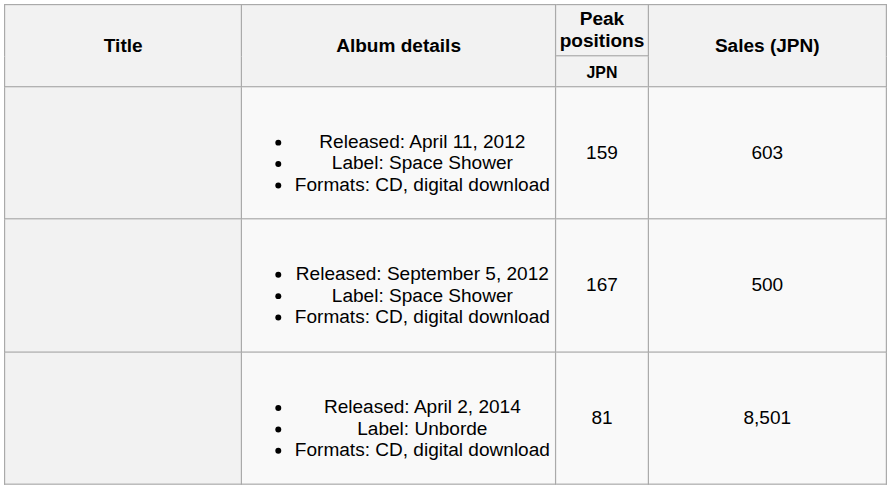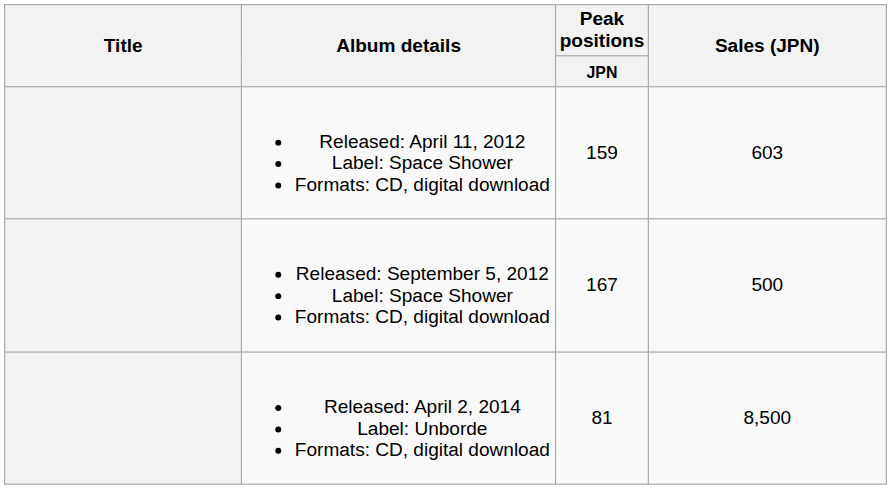(767, 417) 8,501 -> (767, 417) 8,500
